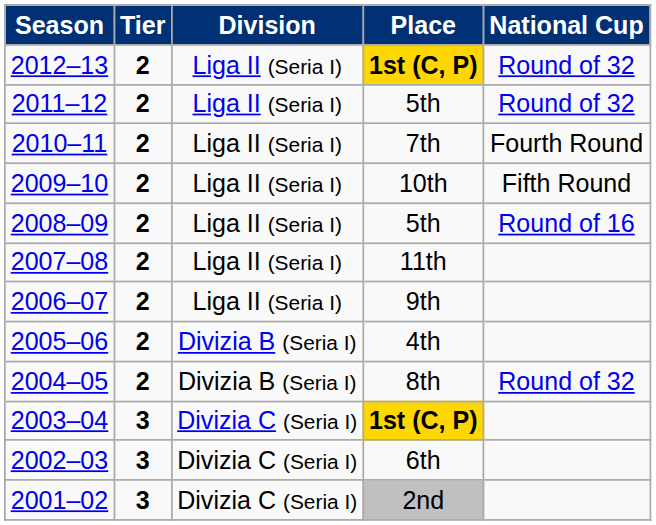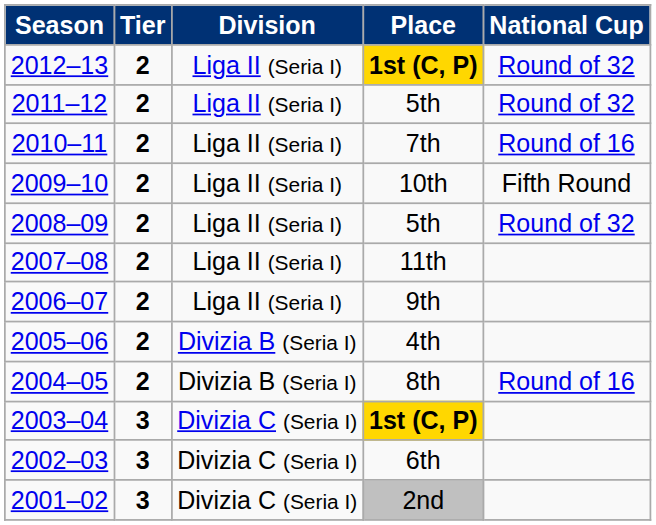(567, 144) Fourth Round -> (566, 144) Round of 16
(566, 223) Round of 16 -> (566, 223) Round of 32
(566, 381) Round of 32 -> (566, 381) Round of 16
